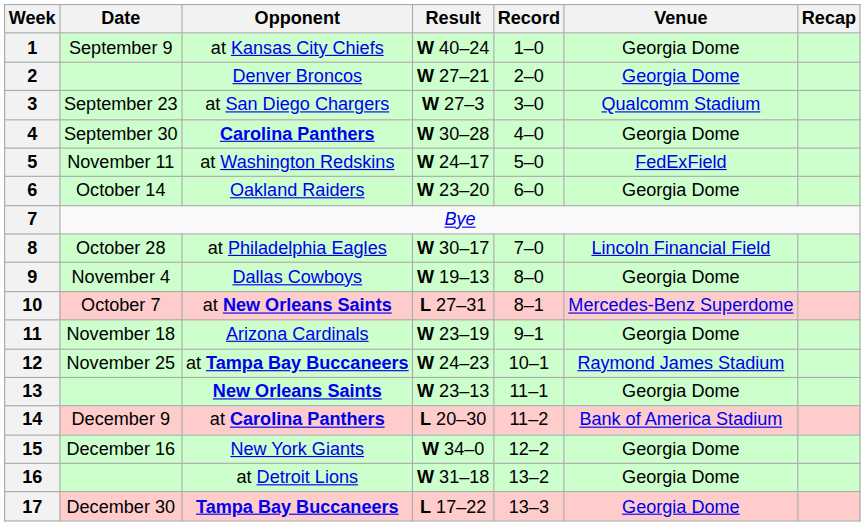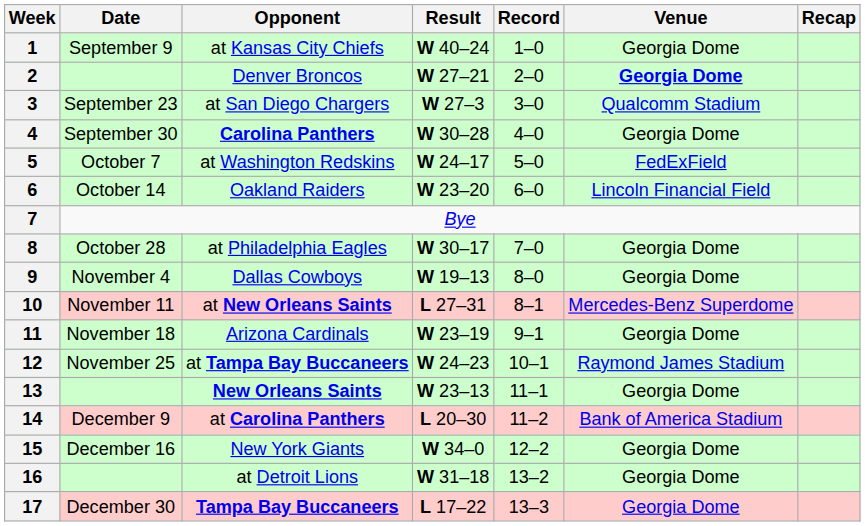(681, 76) normal -> (681, 76) bold
(121, 162) November 11 -> (121, 162) October 7
(681, 190) Georgia Dome -> (681, 190) Lincoln Financial Field
(681, 248) Lincoln Financial Field -> (681, 248) Georgia Dome
(121, 305) October 7 -> (121, 305) November 11
